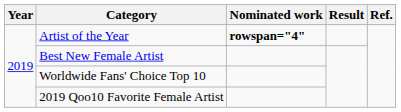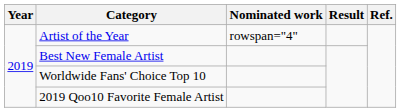(267, 35) bold -> (264, 35) normal
